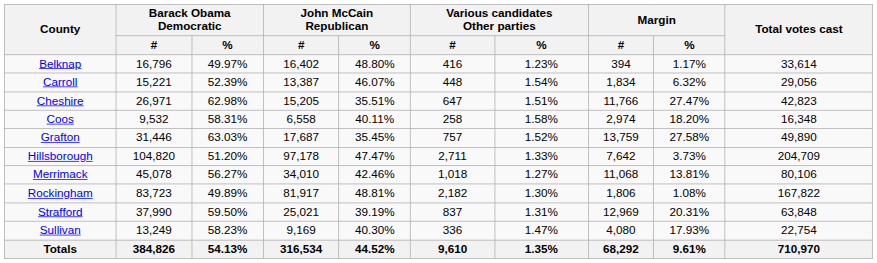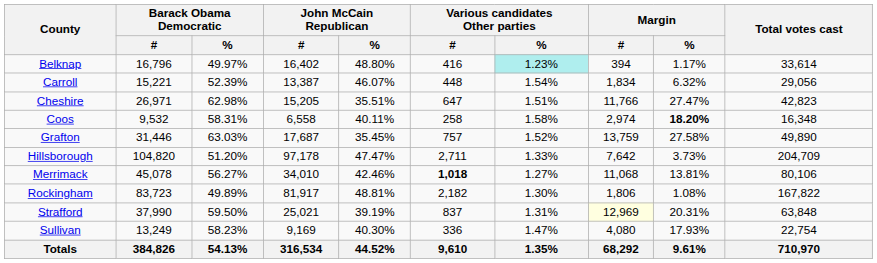(541, 63) no background -> (541, 63) paleturquoise background
(689, 119) normal -> (689, 119) bold
(453, 175) normal -> (453, 175) bold
(621, 212) no background -> (621, 212) lightyellow background
